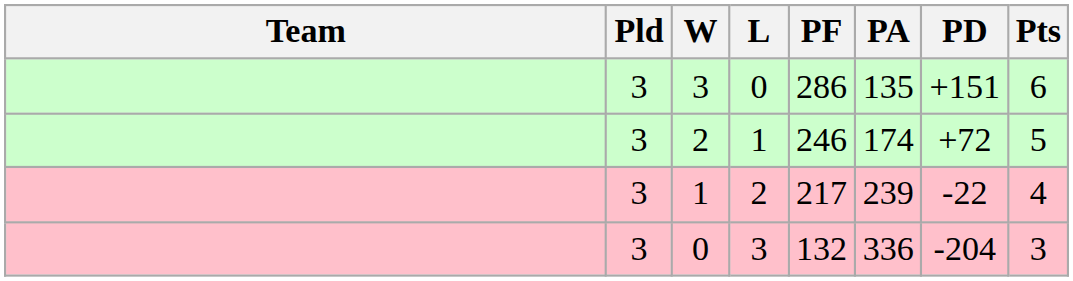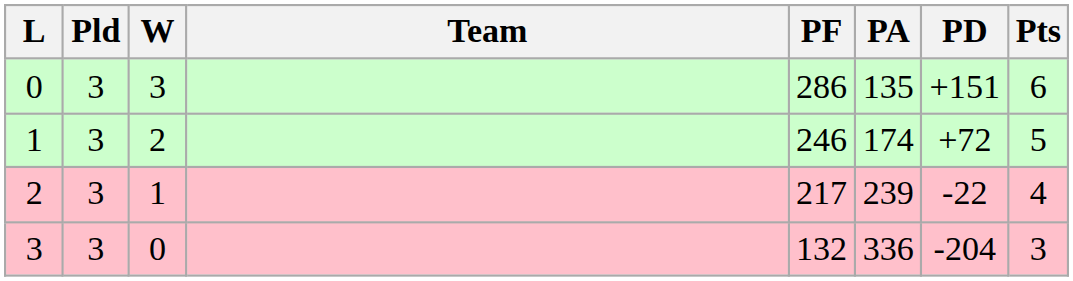columns swapped: (306, 31) <-> (759, 31)
